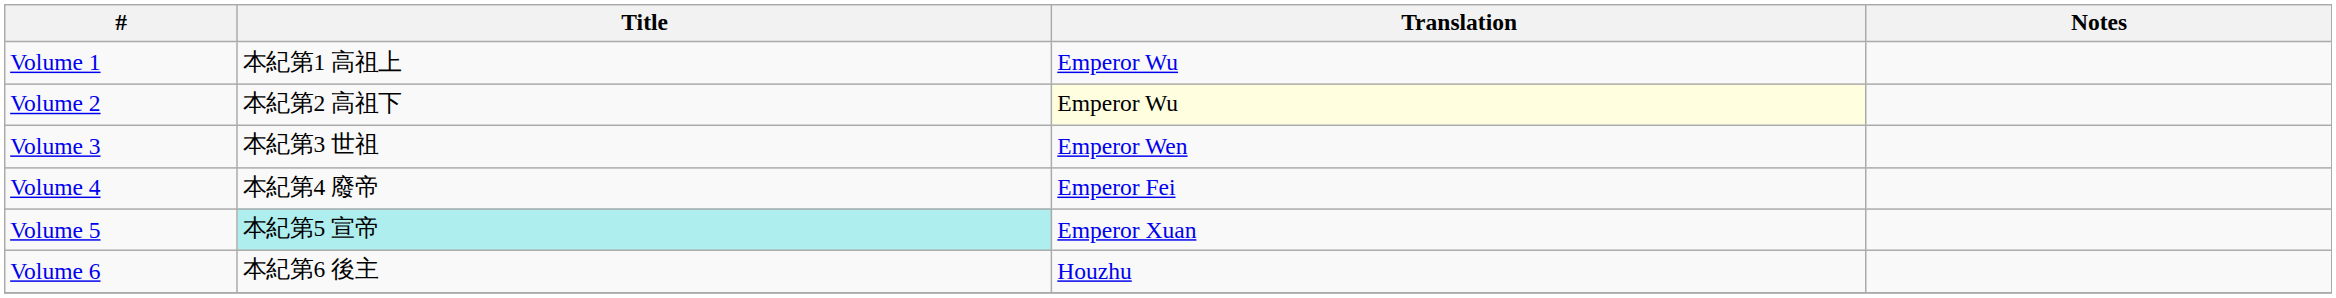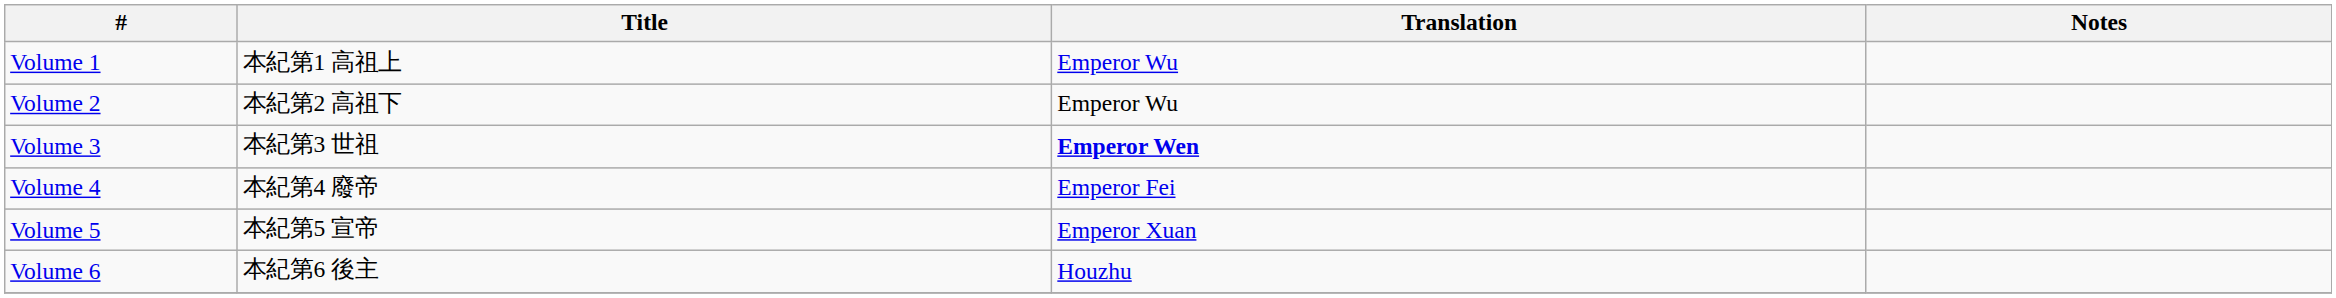(1118, 104) lightyellow background -> (1118, 104) no background
(1122, 146) normal -> (1128, 146) bold
(310, 228) paleturquoise background -> (310, 228) no background
